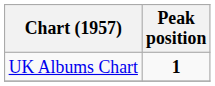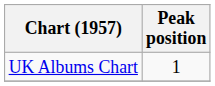(176, 66) bold -> (176, 66) normal
